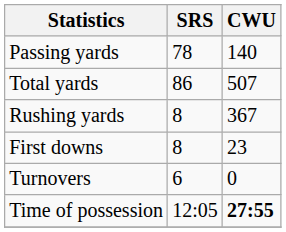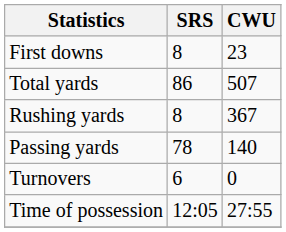rows swapped: (56, 147) <-> (64, 52)
(250, 210) bold -> (250, 210) normal
